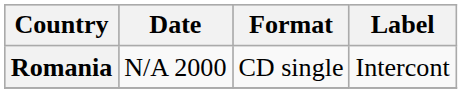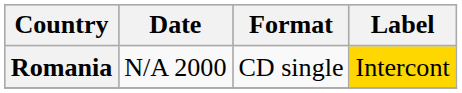(403, 66) no background -> (403, 66) gold background
